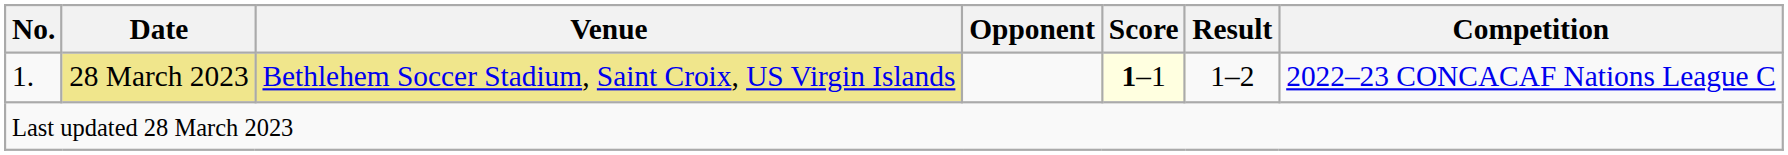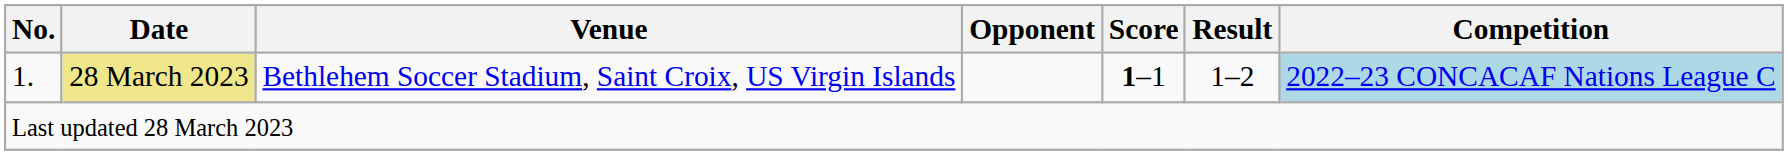(609, 76) khaki background -> (609, 76) no background
(1144, 76) lightyellow background -> (1144, 76) no background
(1531, 76) no background -> (1531, 76) lightblue background
